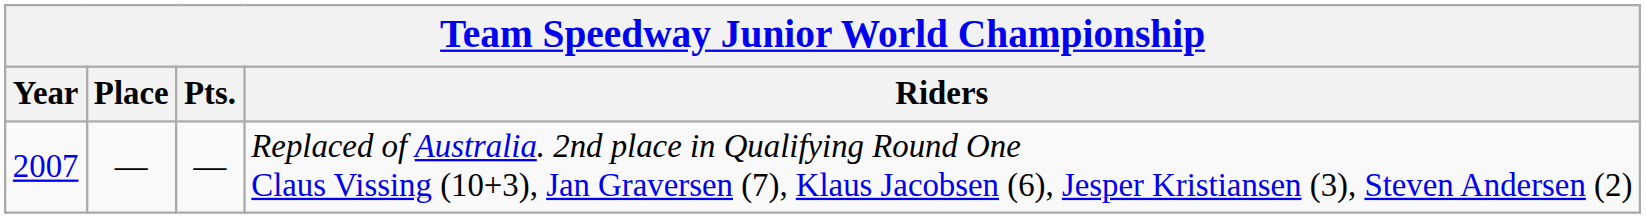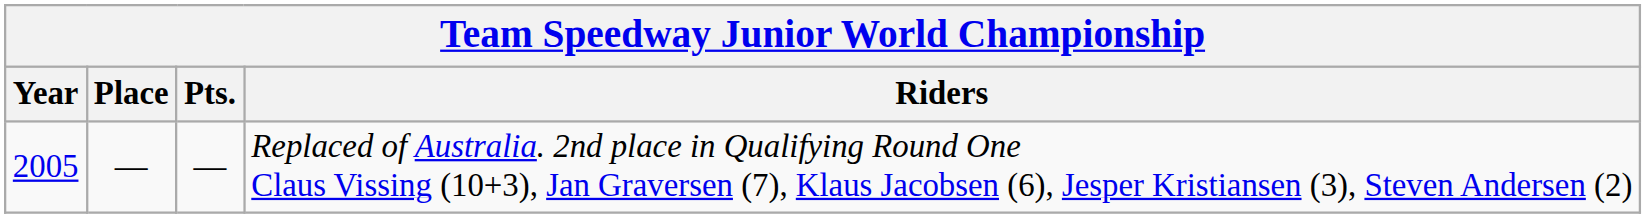(46, 166) 2007 -> (46, 166) 2005
